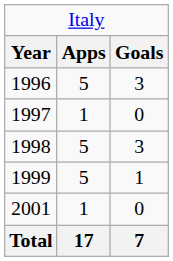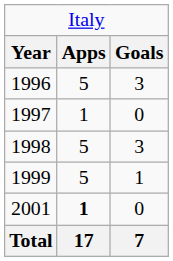(84, 209) normal -> (84, 209) bold
